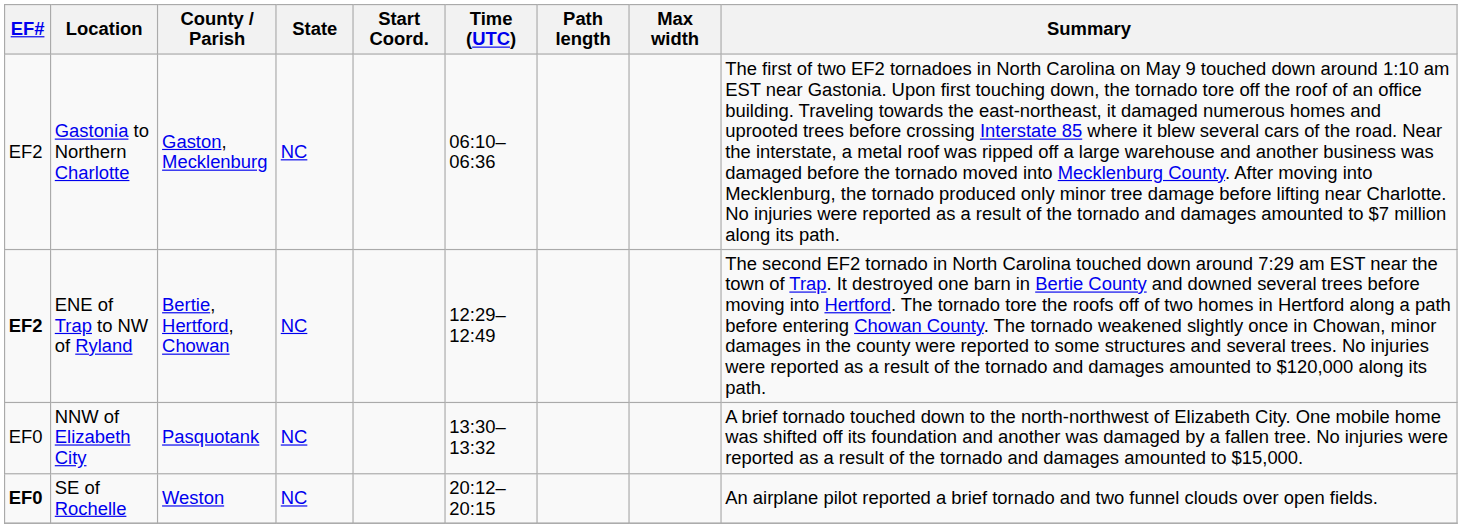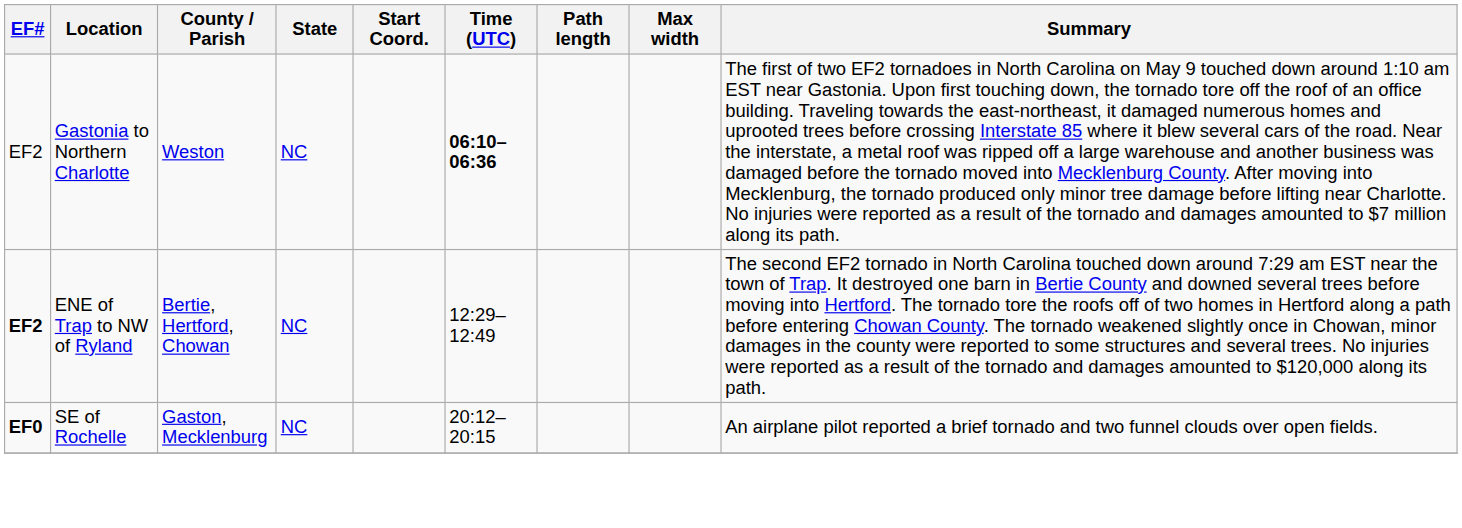(215, 151) Gaston, Mecklenburg -> (193, 151) Weston
(477, 151) normal -> (478, 151) bold
- row: (93, 437)
(193, 498) Weston -> (215, 427) Gaston, Mecklenburg
